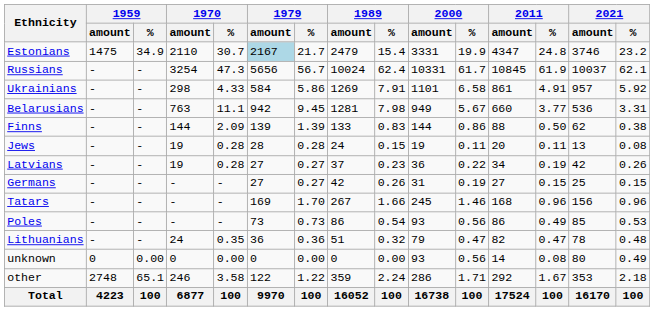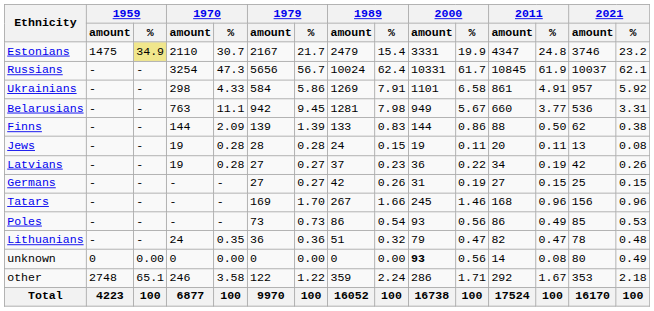(150, 52) no background -> (150, 52) khaki background
(264, 52) lightblue background -> (264, 52) no background
(418, 259) normal -> (418, 259) bold
